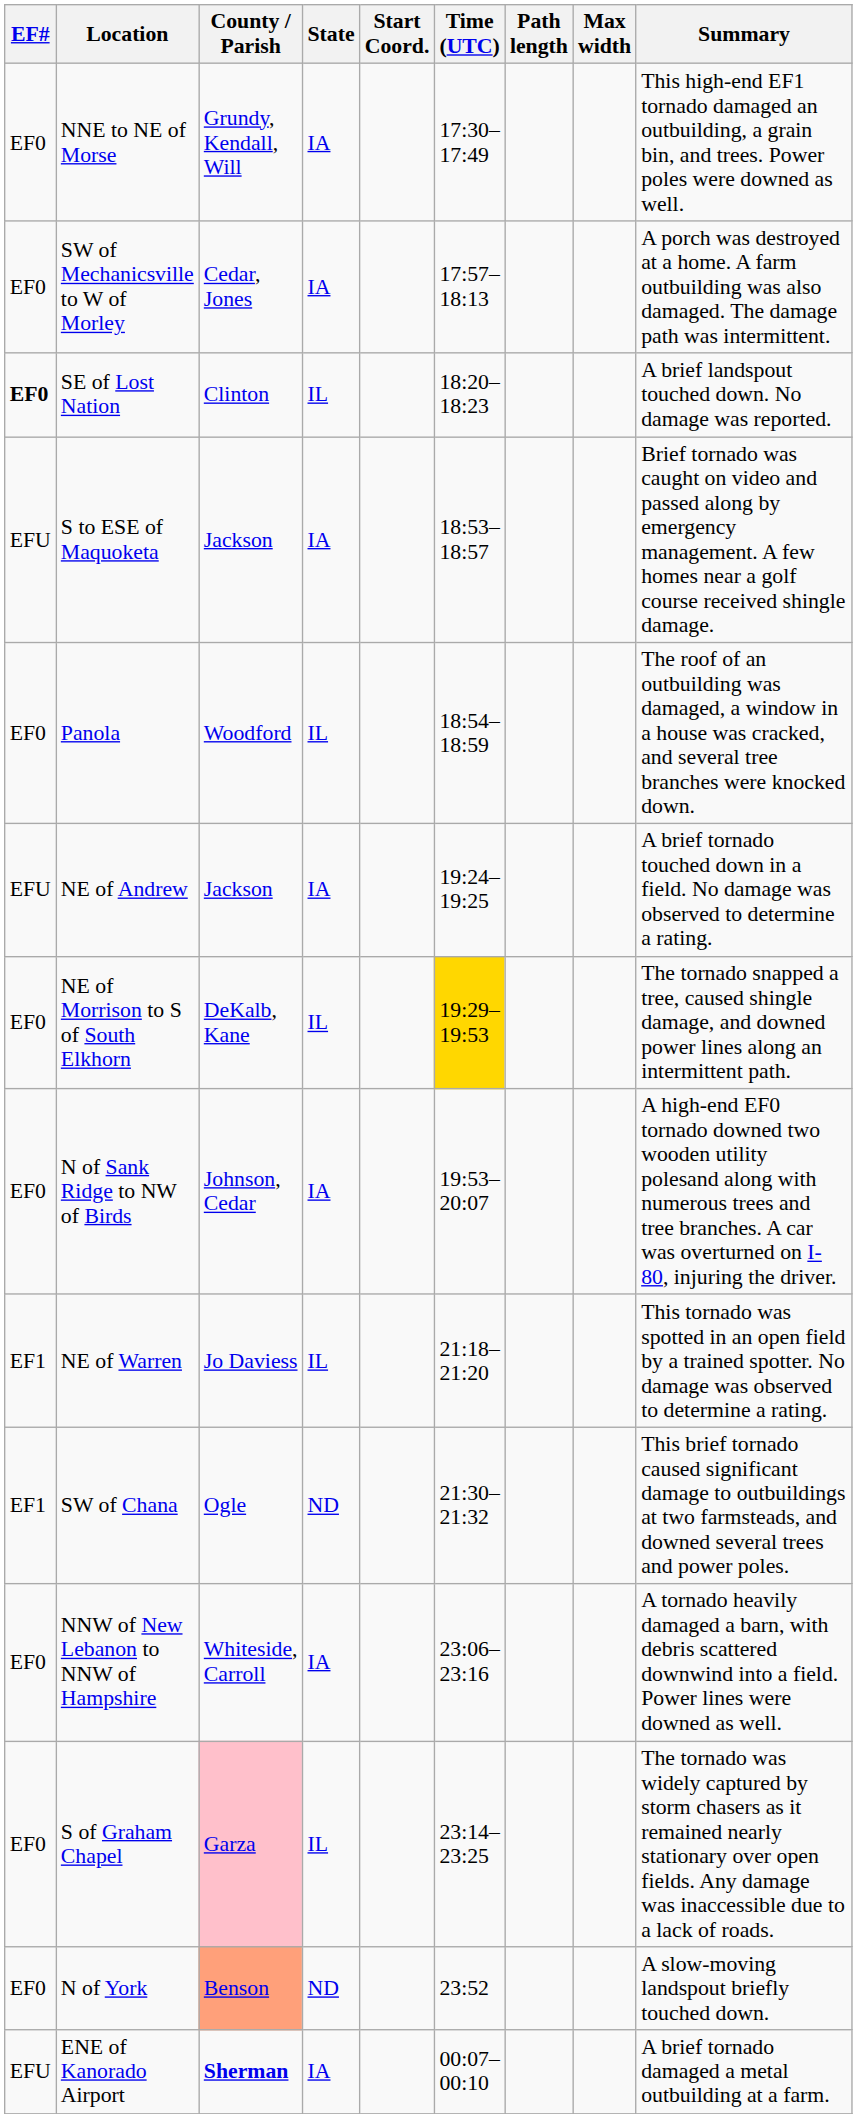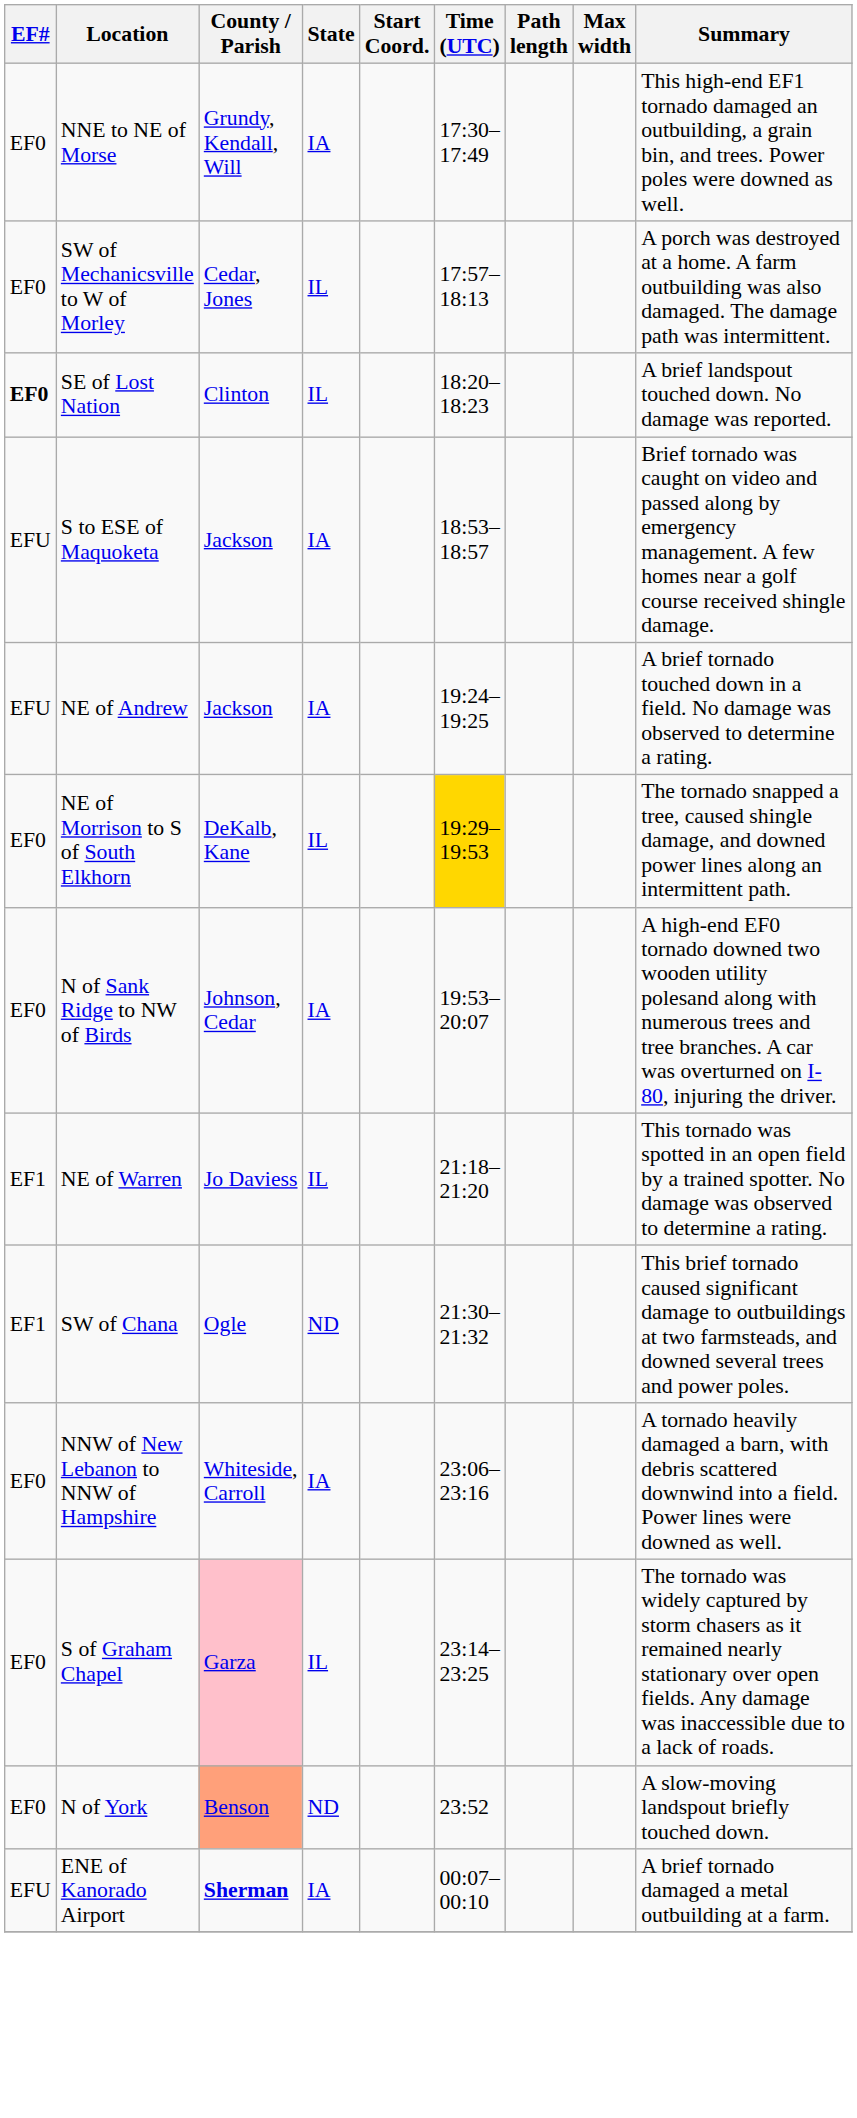(319, 286) IA -> (318, 286) IL
- row: (90, 732)
